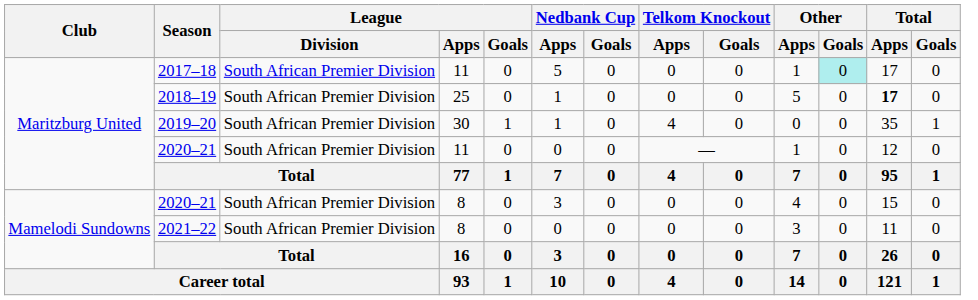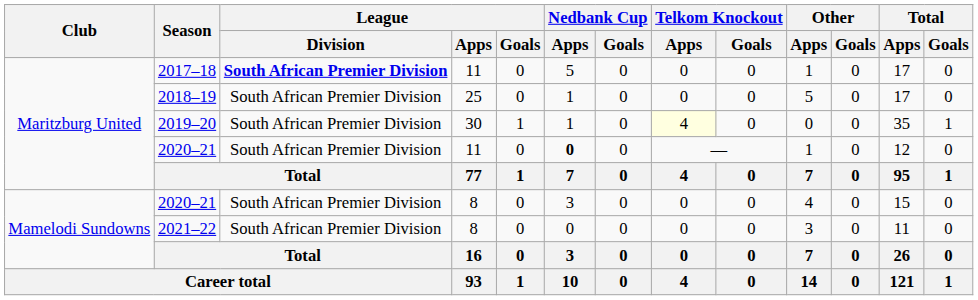(329, 70) normal -> (336, 70) bold
(843, 70) paleturquoise background -> (855, 70) no background
(890, 96) bold -> (902, 96) normal
(671, 123) no background -> (684, 123) lightyellow background
(558, 149) normal -> (570, 149) bold
